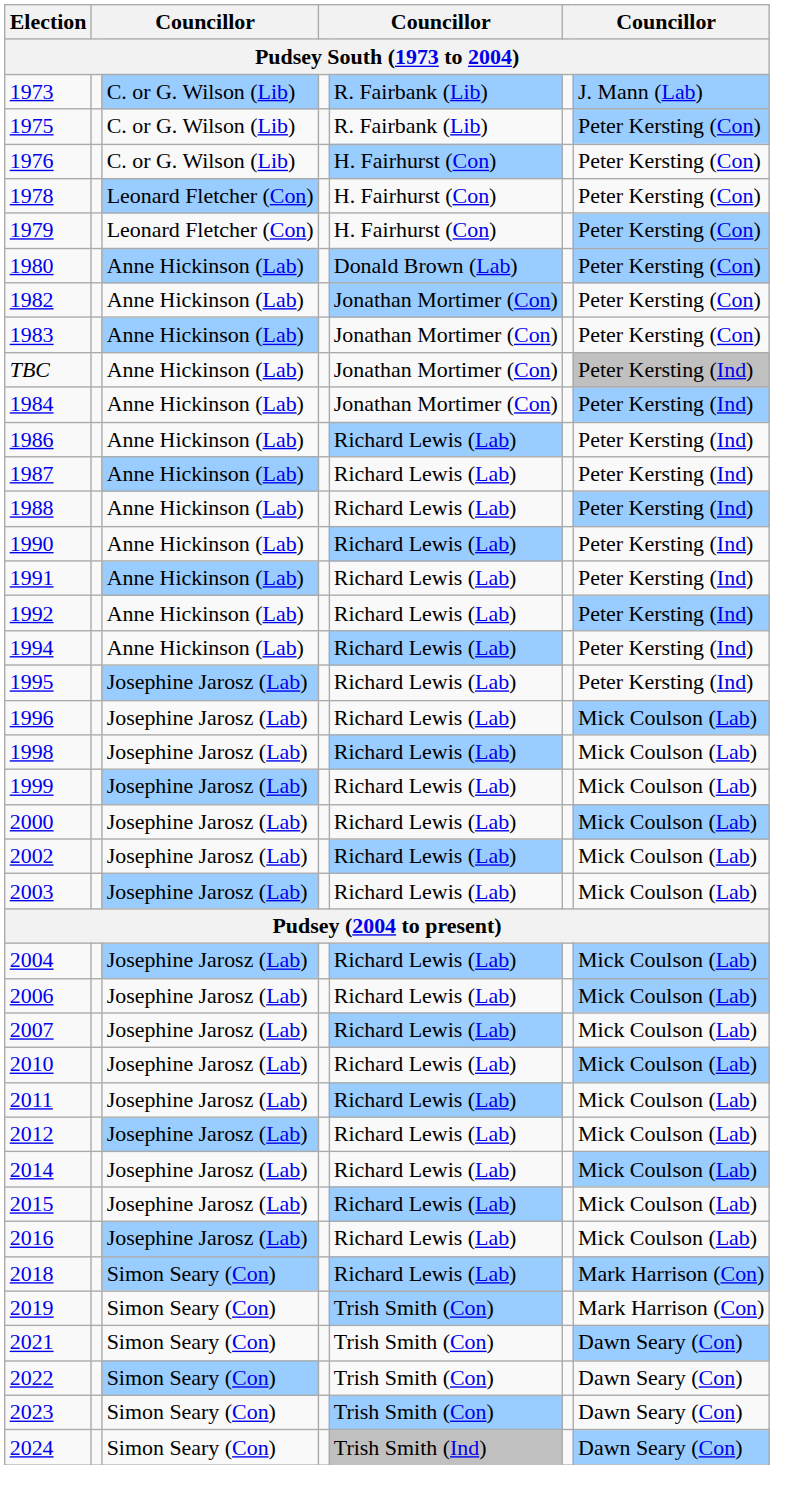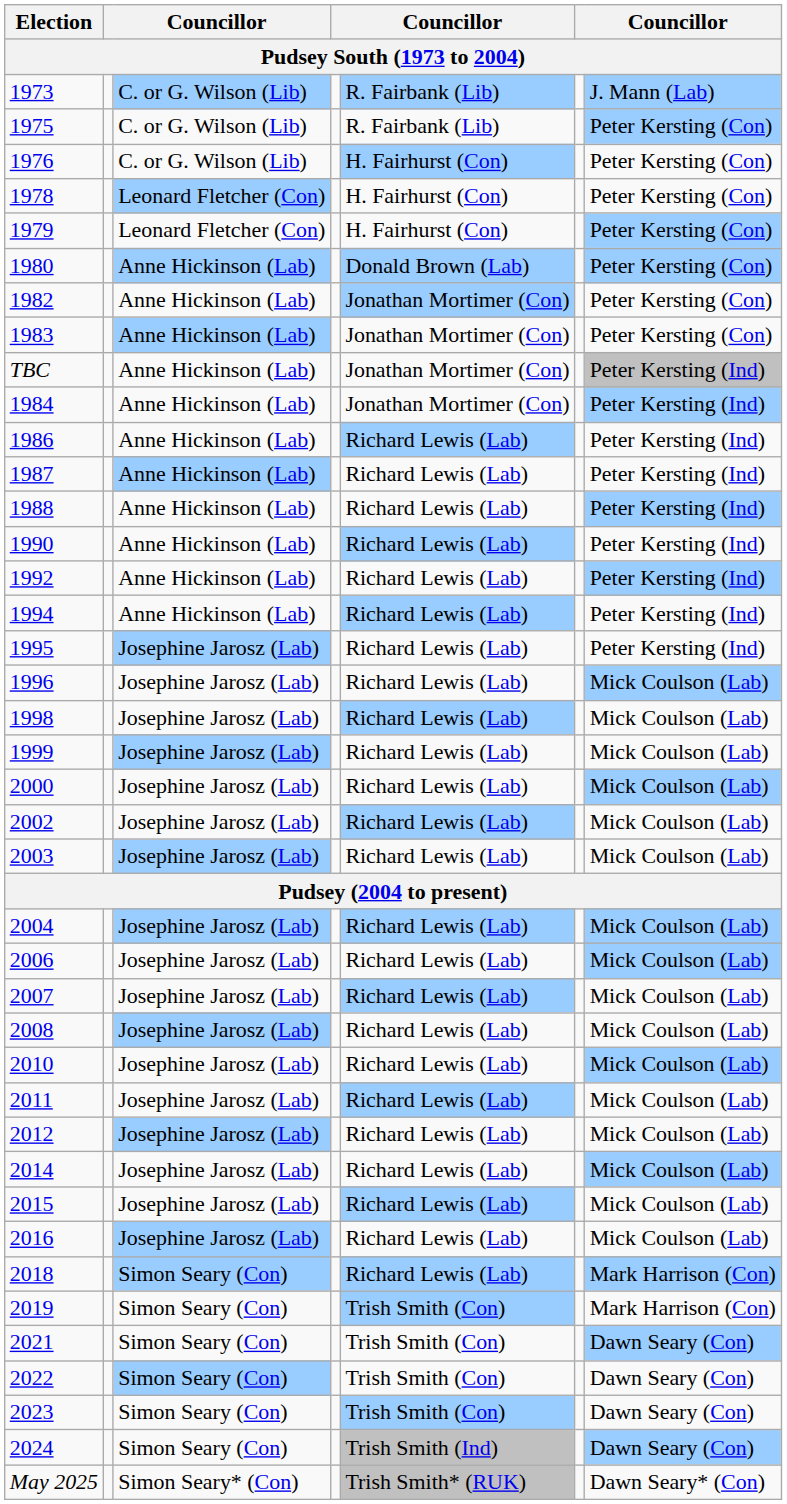- row: (32, 578)
+ row: (32, 1030)
+ row: (54, 1481)
